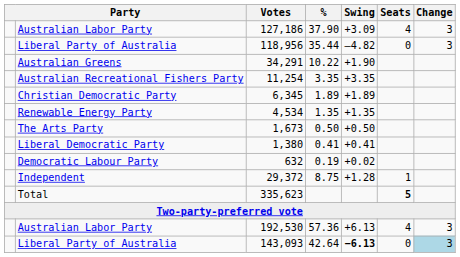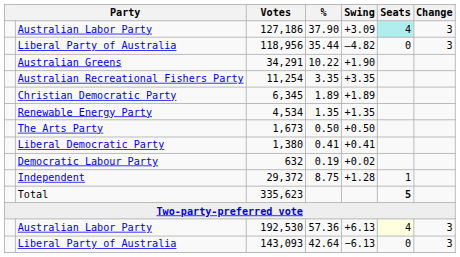(408, 29) no background -> (408, 29) paleturquoise background
(408, 227) no background -> (408, 227) lightyellow background
(360, 244) bold -> (360, 244) normal
(450, 244) lightblue background -> (450, 244) no background
